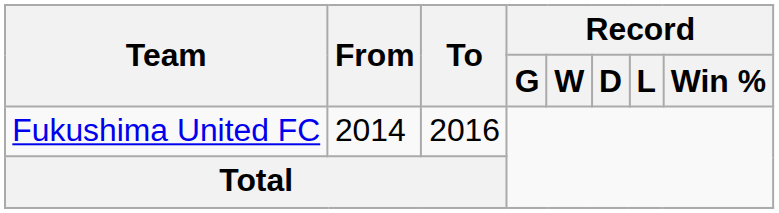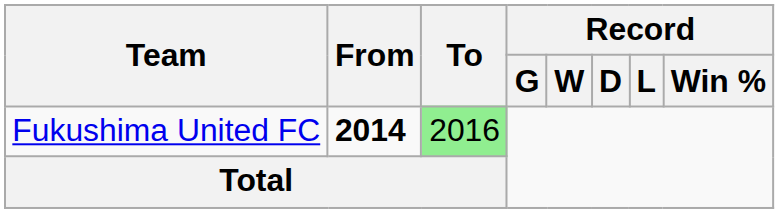(370, 130) normal -> (370, 130) bold
(465, 130) no background -> (465, 130) lightgreen background
